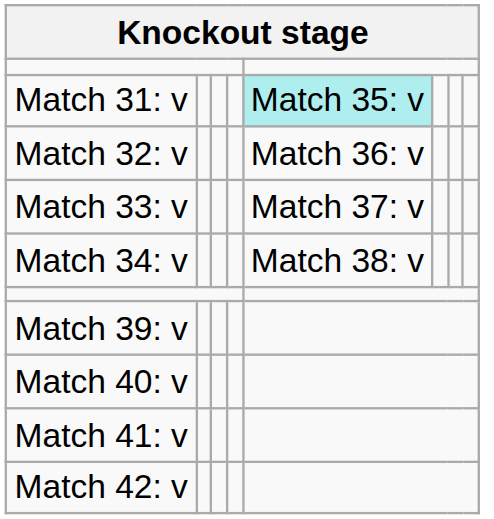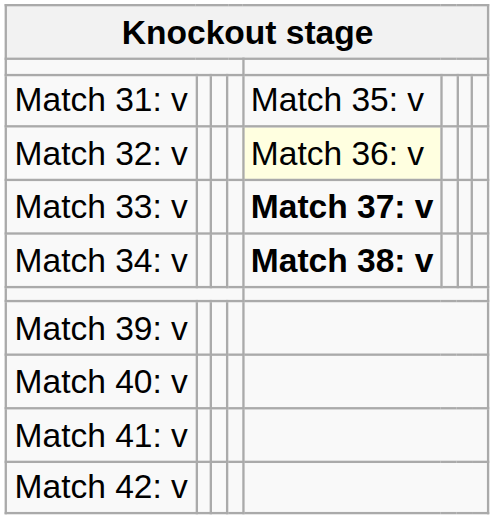(337, 101) paleturquoise background -> (337, 101) no background
(337, 154) no background -> (337, 154) lightyellow background
(337, 207) normal -> (342, 207) bold
(337, 260) normal -> (342, 260) bold
